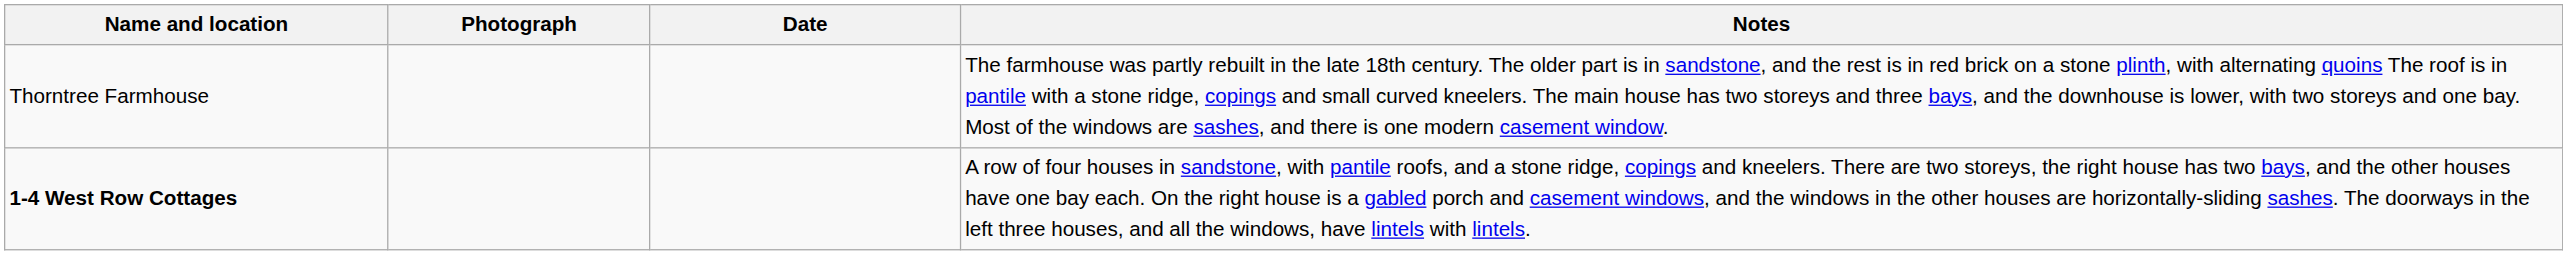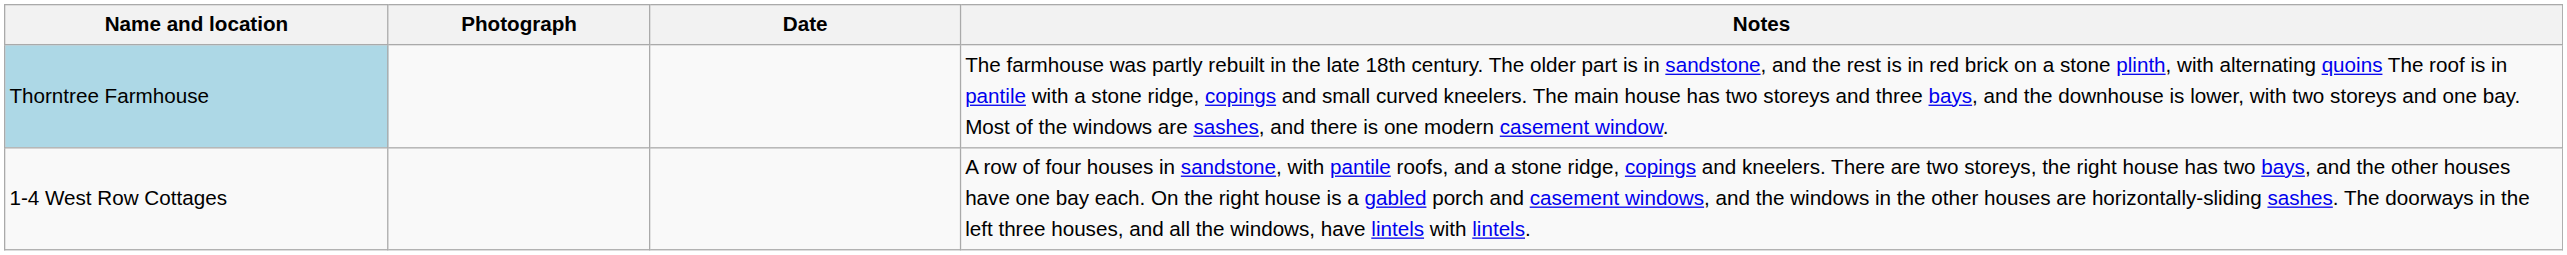(109, 96) no background -> (109, 96) lightblue background
(123, 198) bold -> (118, 198) normal
